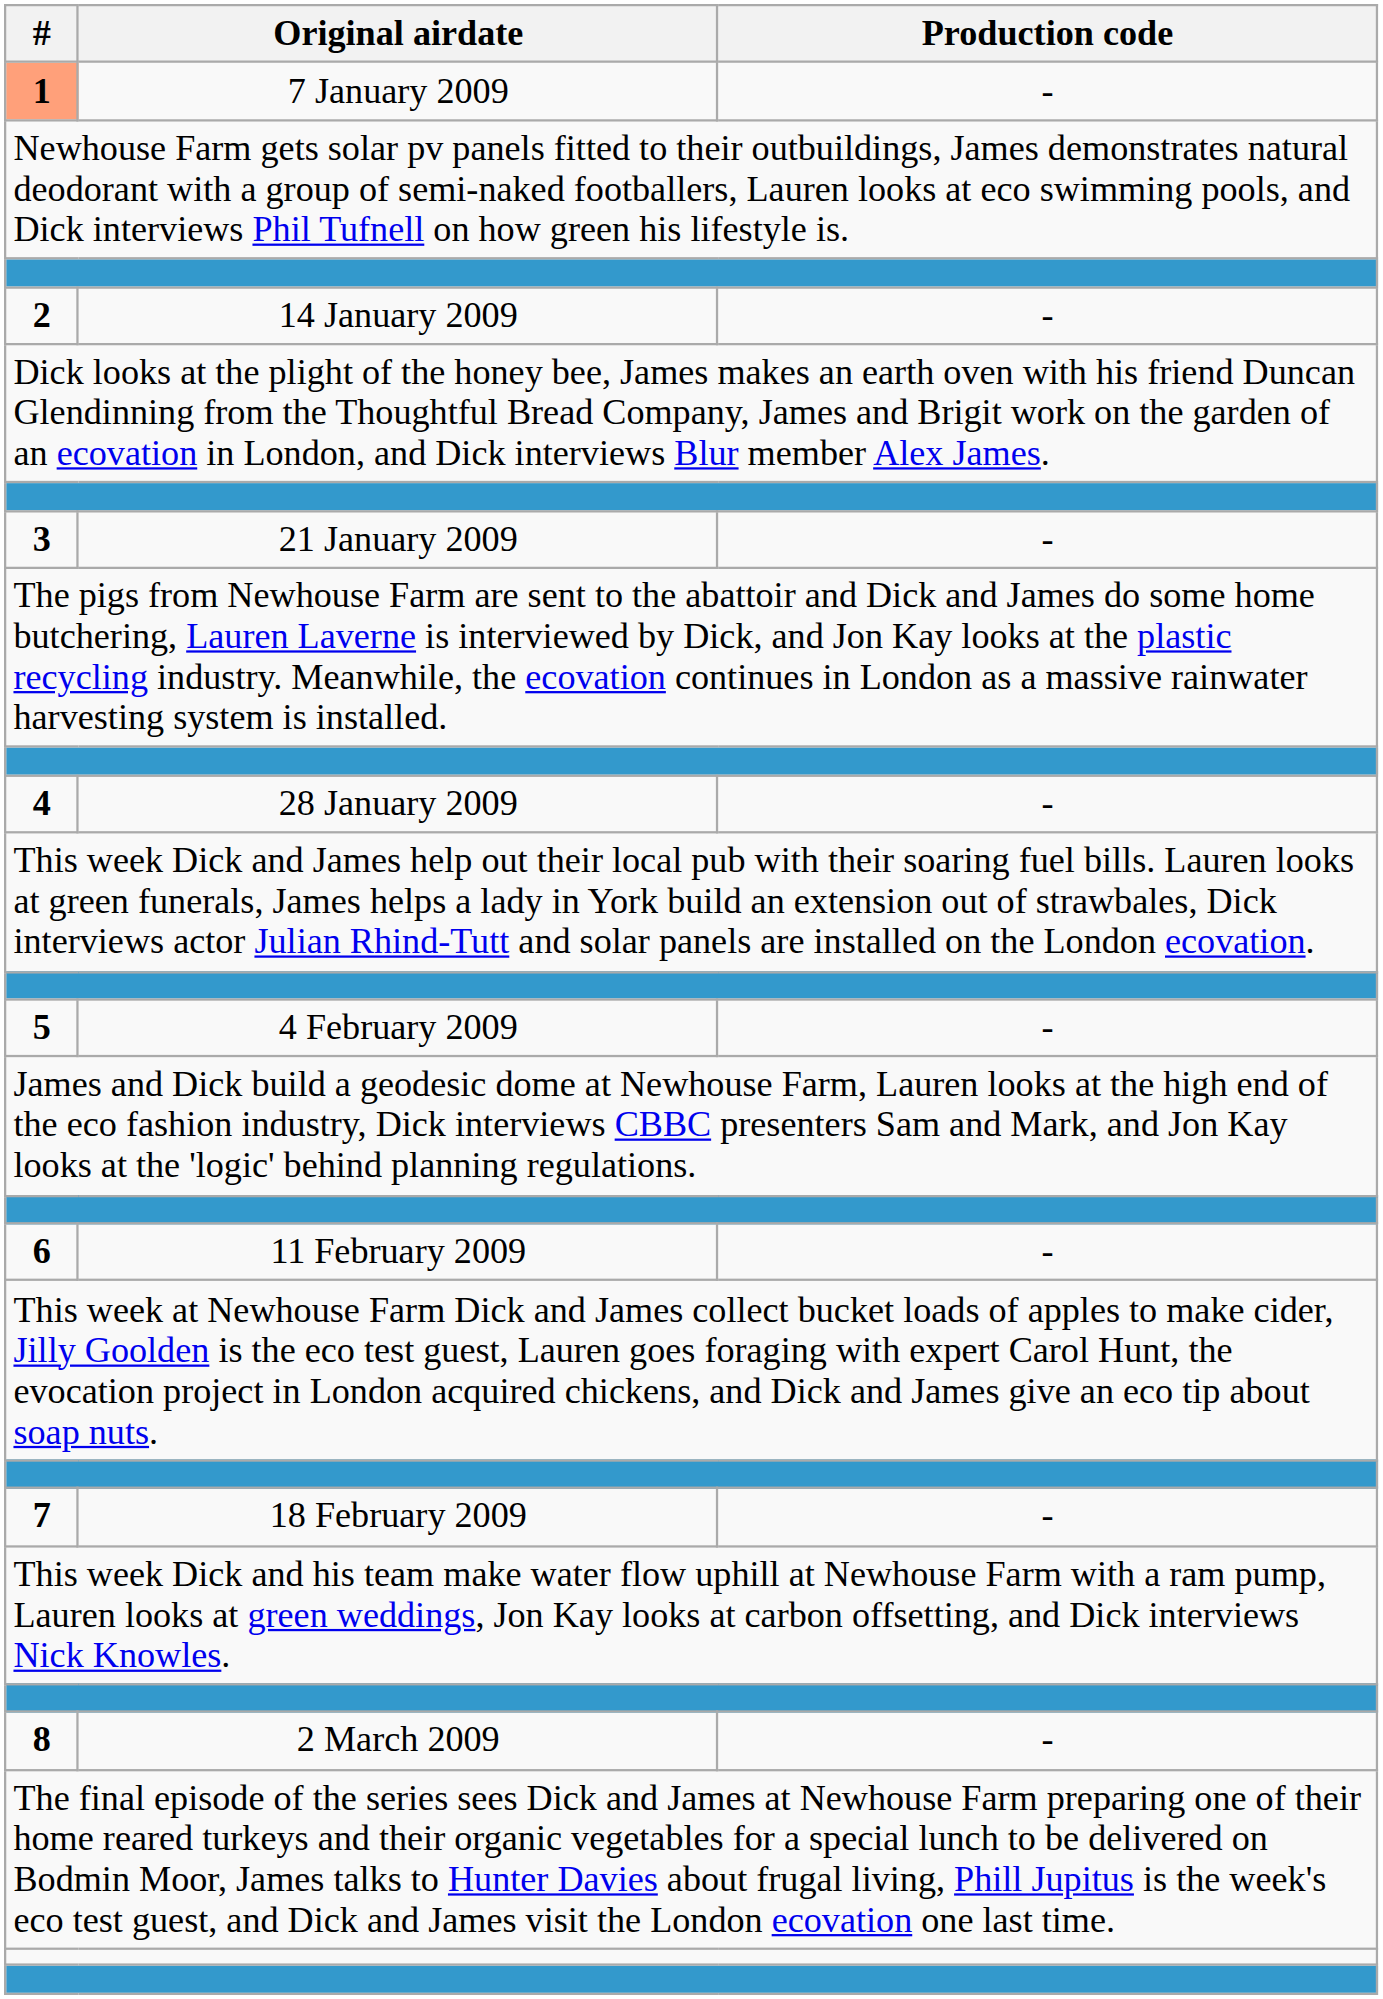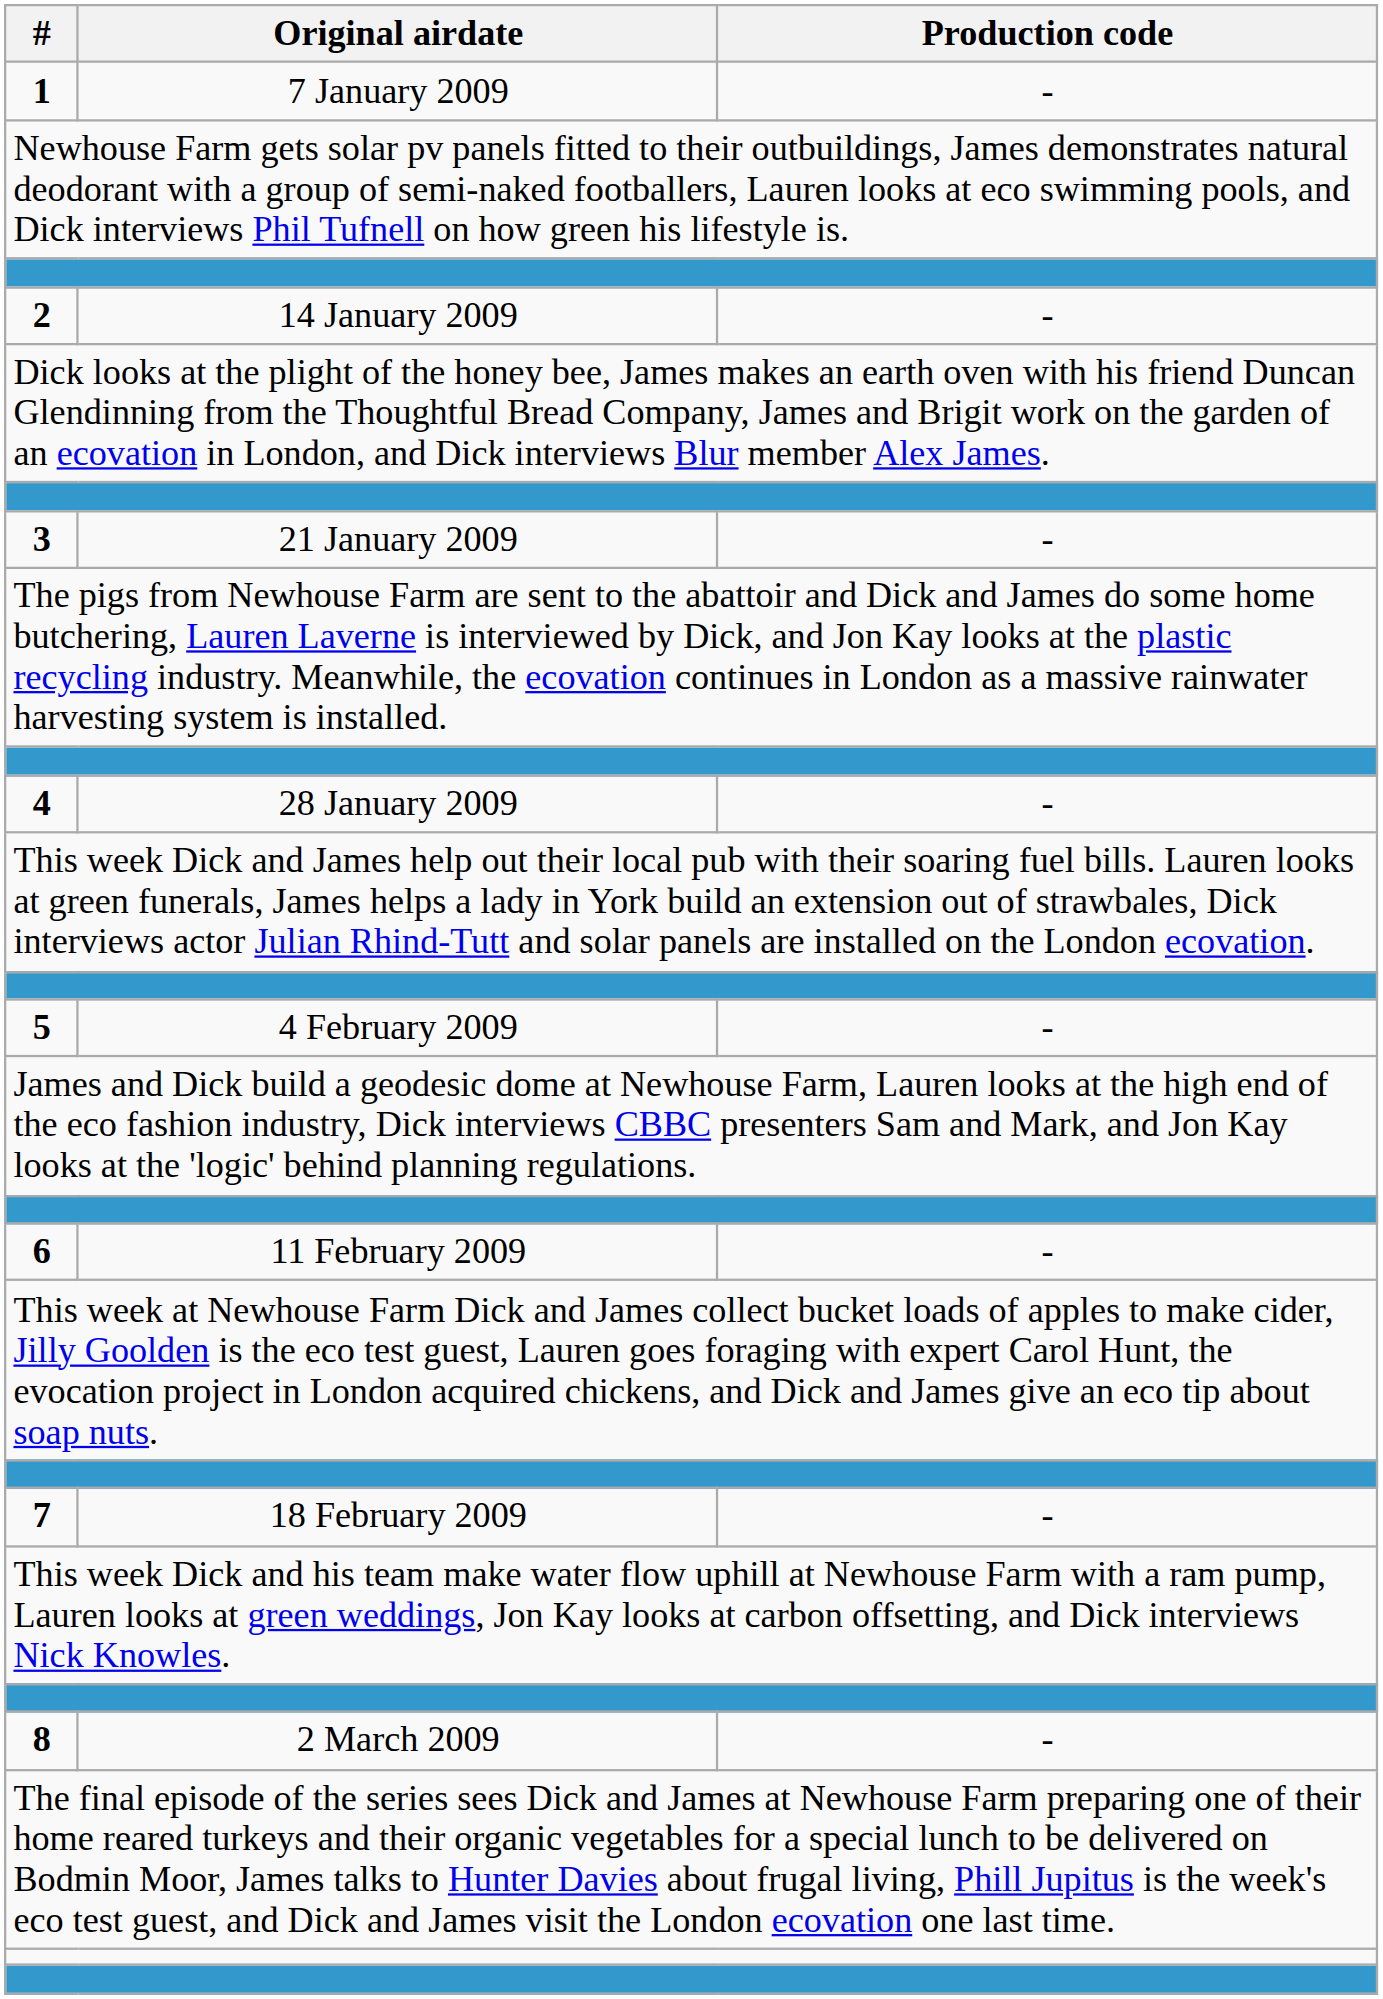(42, 90) lightsalmon background -> (42, 90) no background
